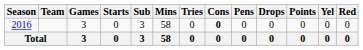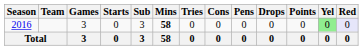(166, 25) normal -> (166, 25) bold
(218, 25) bold -> (218, 25) normal
(327, 25) no background -> (327, 25) lightgreen background
(347, 25) no background -> (347, 25) lavender background
